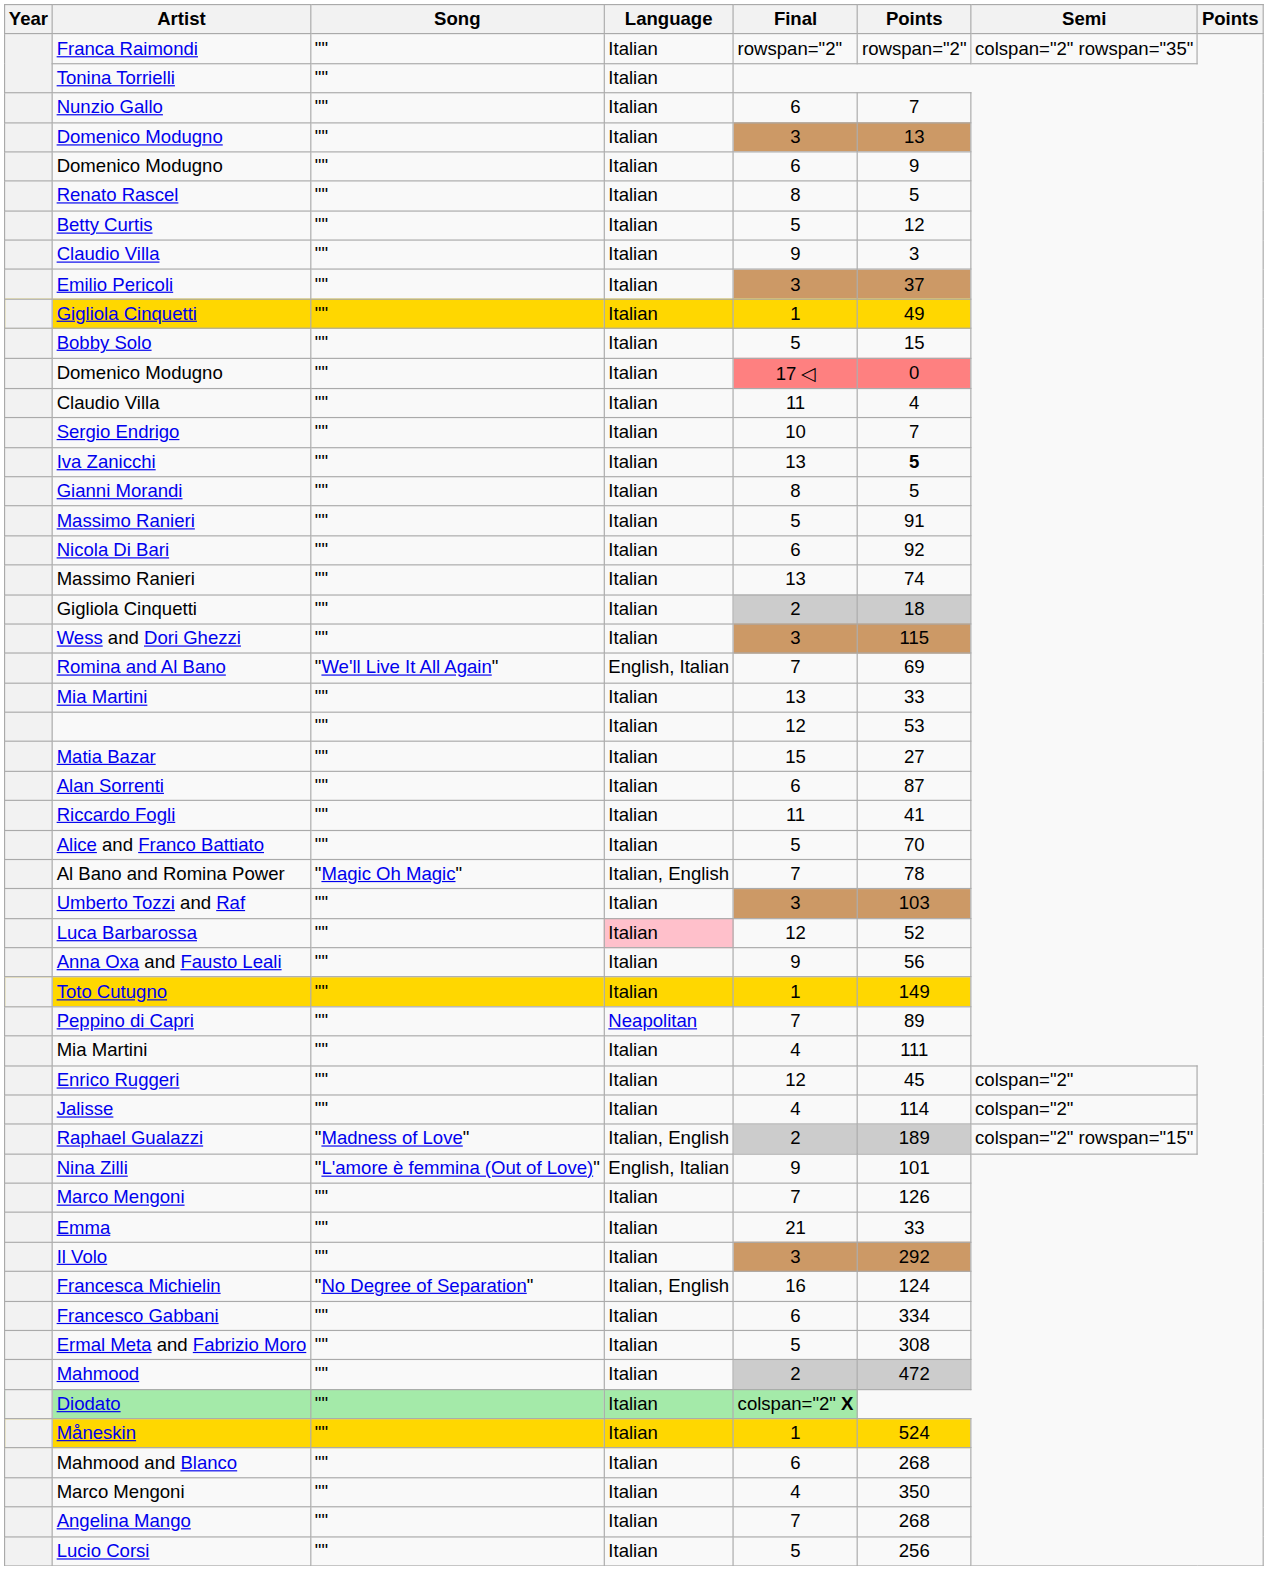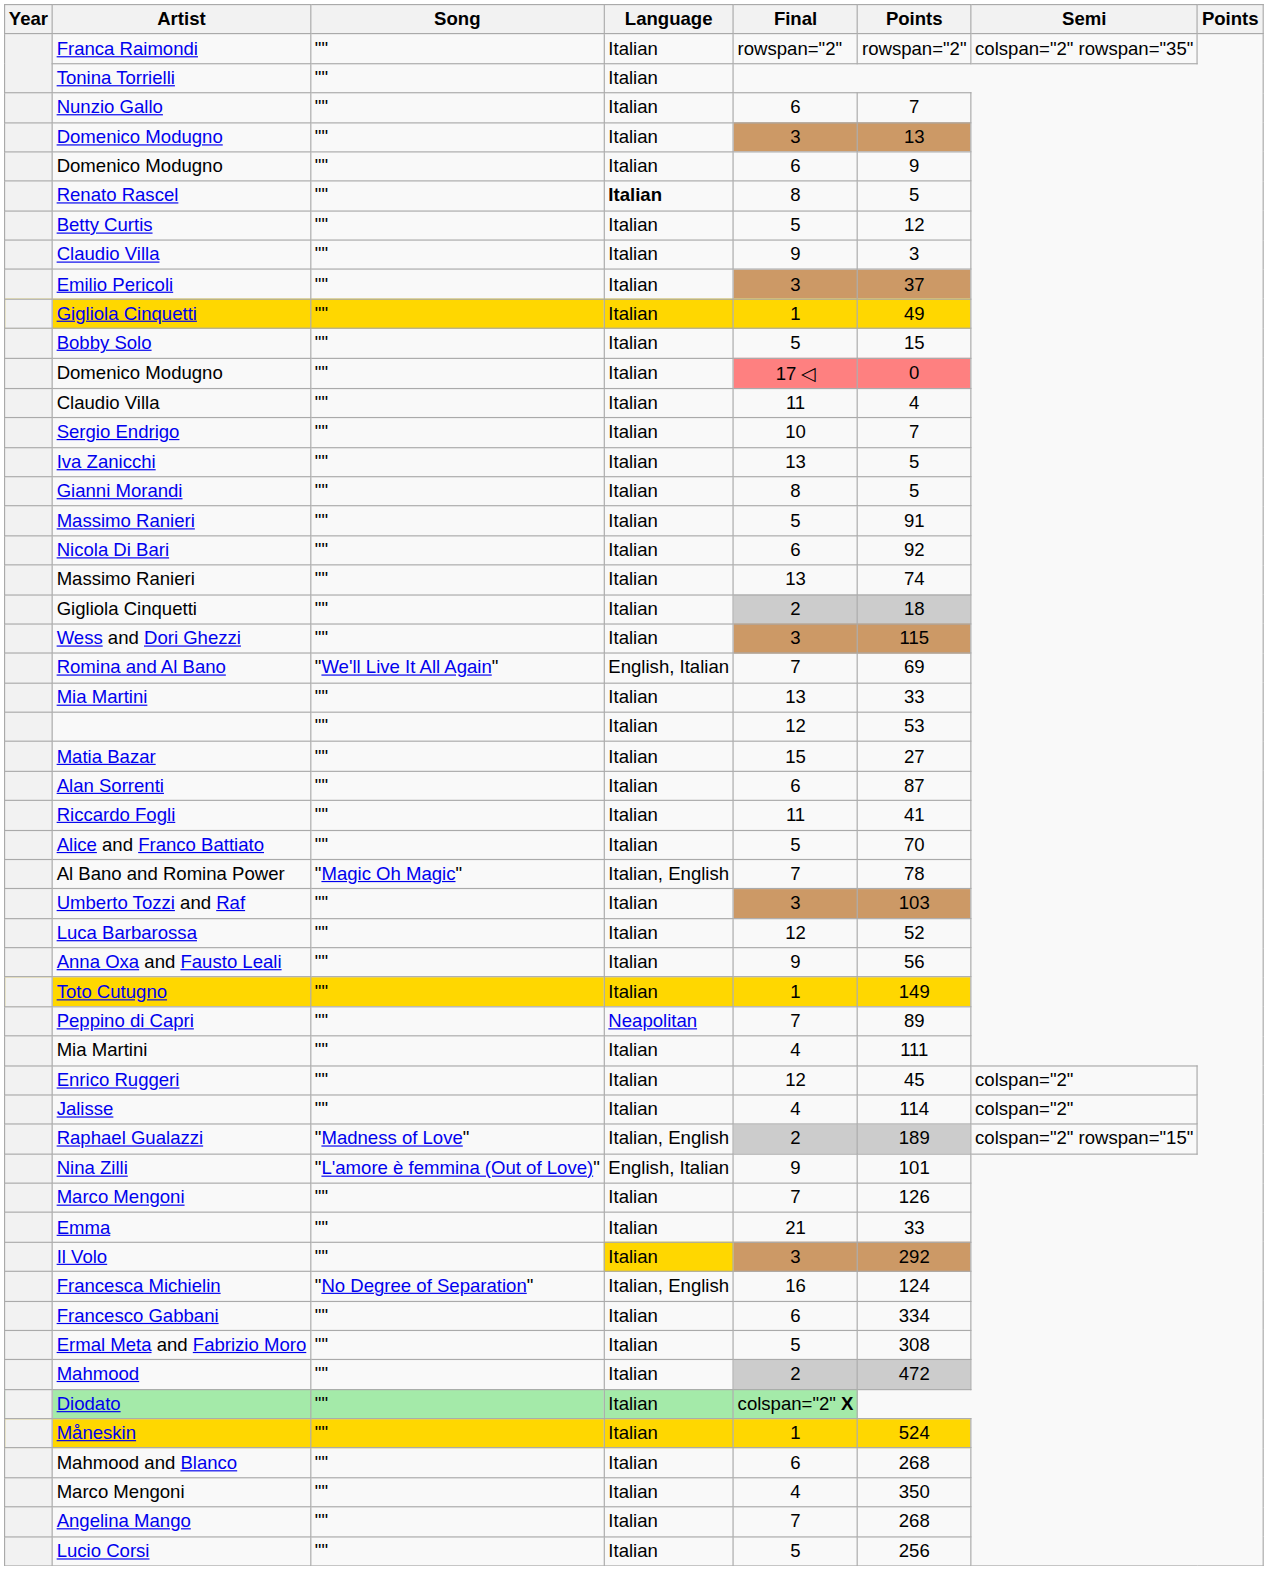(633, 195) normal -> (635, 195) bold
(914, 461) bold -> (914, 461) normal
(633, 932) pink background -> (633, 932) no background
(633, 1256) no background -> (633, 1256) gold background
